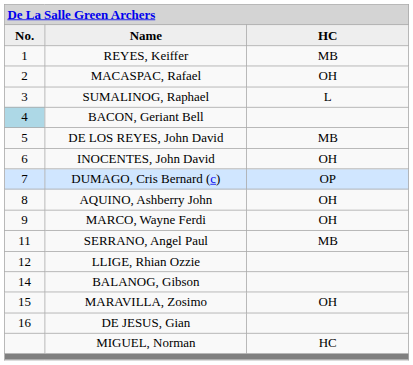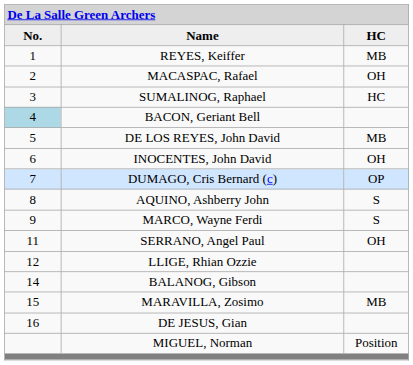(328, 96) L -> (376, 96) HC
(328, 199) OH -> (376, 199) S
(328, 220) OH -> (376, 220) S
(328, 240) MB -> (376, 240) OH
(328, 302) OH -> (376, 302) MB
(328, 343) HC -> (376, 343) Position
